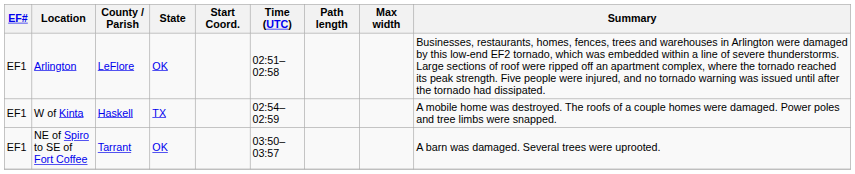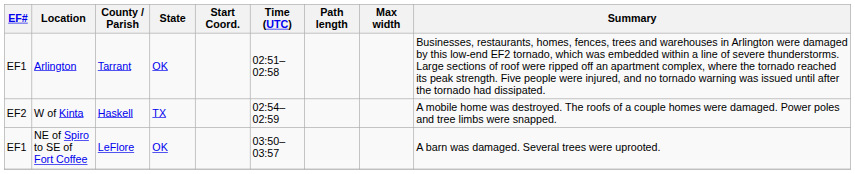(116, 66) LeFlore -> (114, 66) Tarrant
(17, 113) EF1 -> (17, 113) EF2
(114, 148) Tarrant -> (116, 148) LeFlore
